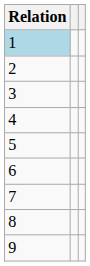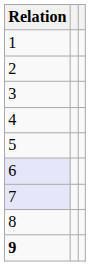(12, 42) lightblue background -> (12, 42) no background
(12, 171) no background -> (12, 171) lavender background
(12, 196) no background -> (12, 196) lavender background
(12, 247) normal -> (12, 247) bold
